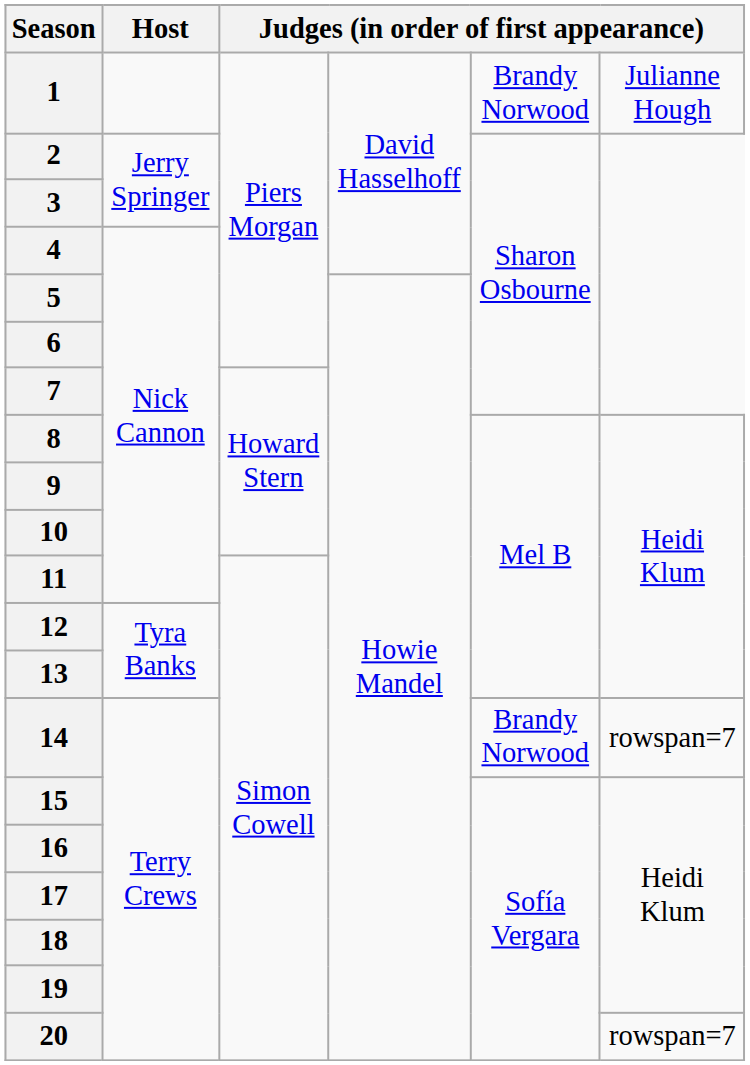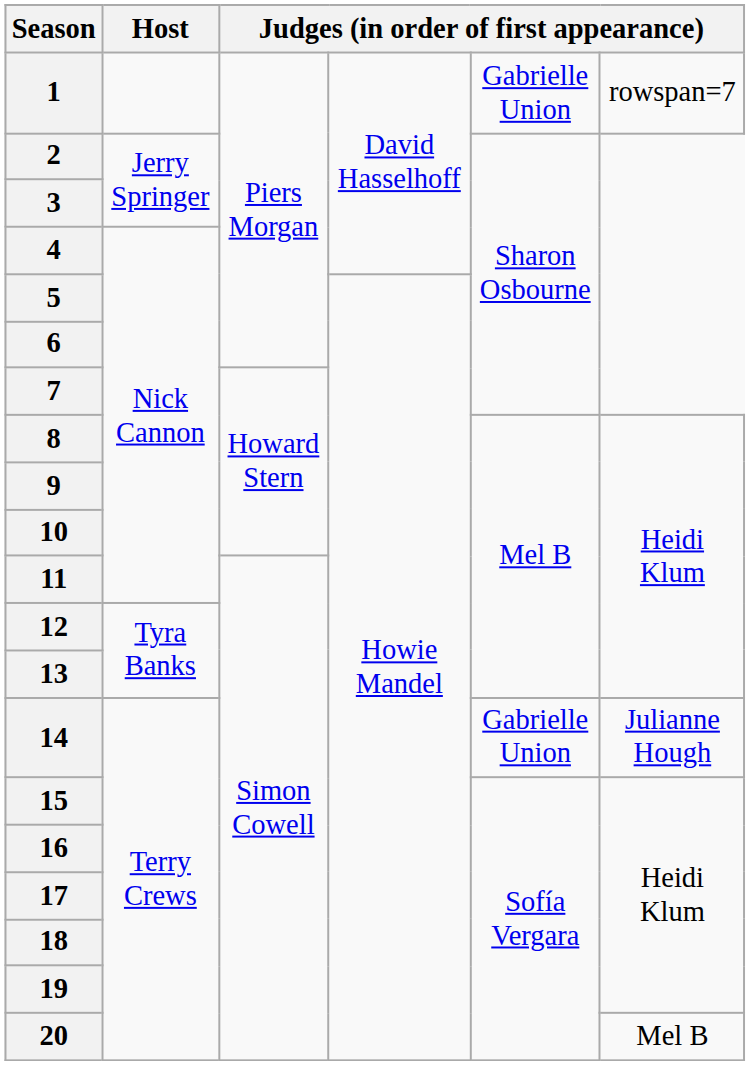(535, 92) Brandy Norwood -> (535, 92) Gabrielle Union
(672, 92) Julianne Hough -> (672, 92) rowspan=7
(535, 737) Brandy Norwood -> (535, 737) Gabrielle Union
(672, 737) rowspan=7 -> (672, 737) Julianne Hough
(672, 1036) rowspan=7 -> (672, 1036) Mel B
